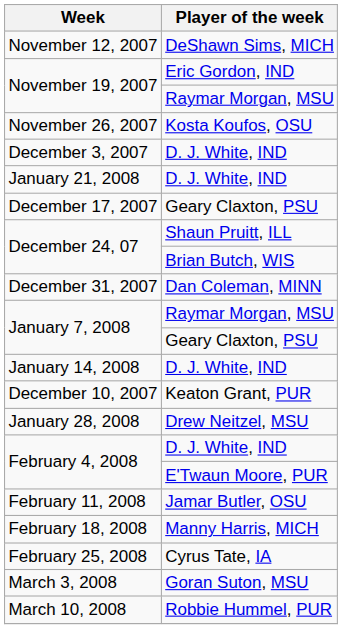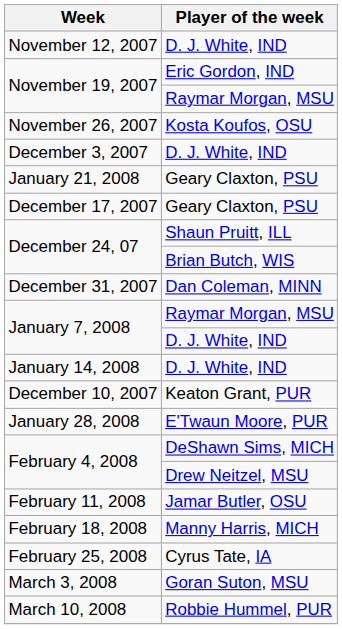(250, 44) DeShawn Sims, MICH -> (226, 44) D. J. White, IND
(226, 179) D. J. White, IND -> (242, 179) Geary Claxton, PSU
(242, 340) Geary Claxton, PSU -> (226, 340) D. J. White, IND
(237, 421) Drew Neitzel, MSU -> (246, 421) E'Twaun Moore, PUR
(226, 448) D. J. White, IND -> (250, 448) DeShawn Sims, MICH
(246, 475) E'Twaun Moore, PUR -> (237, 475) Drew Neitzel, MSU
